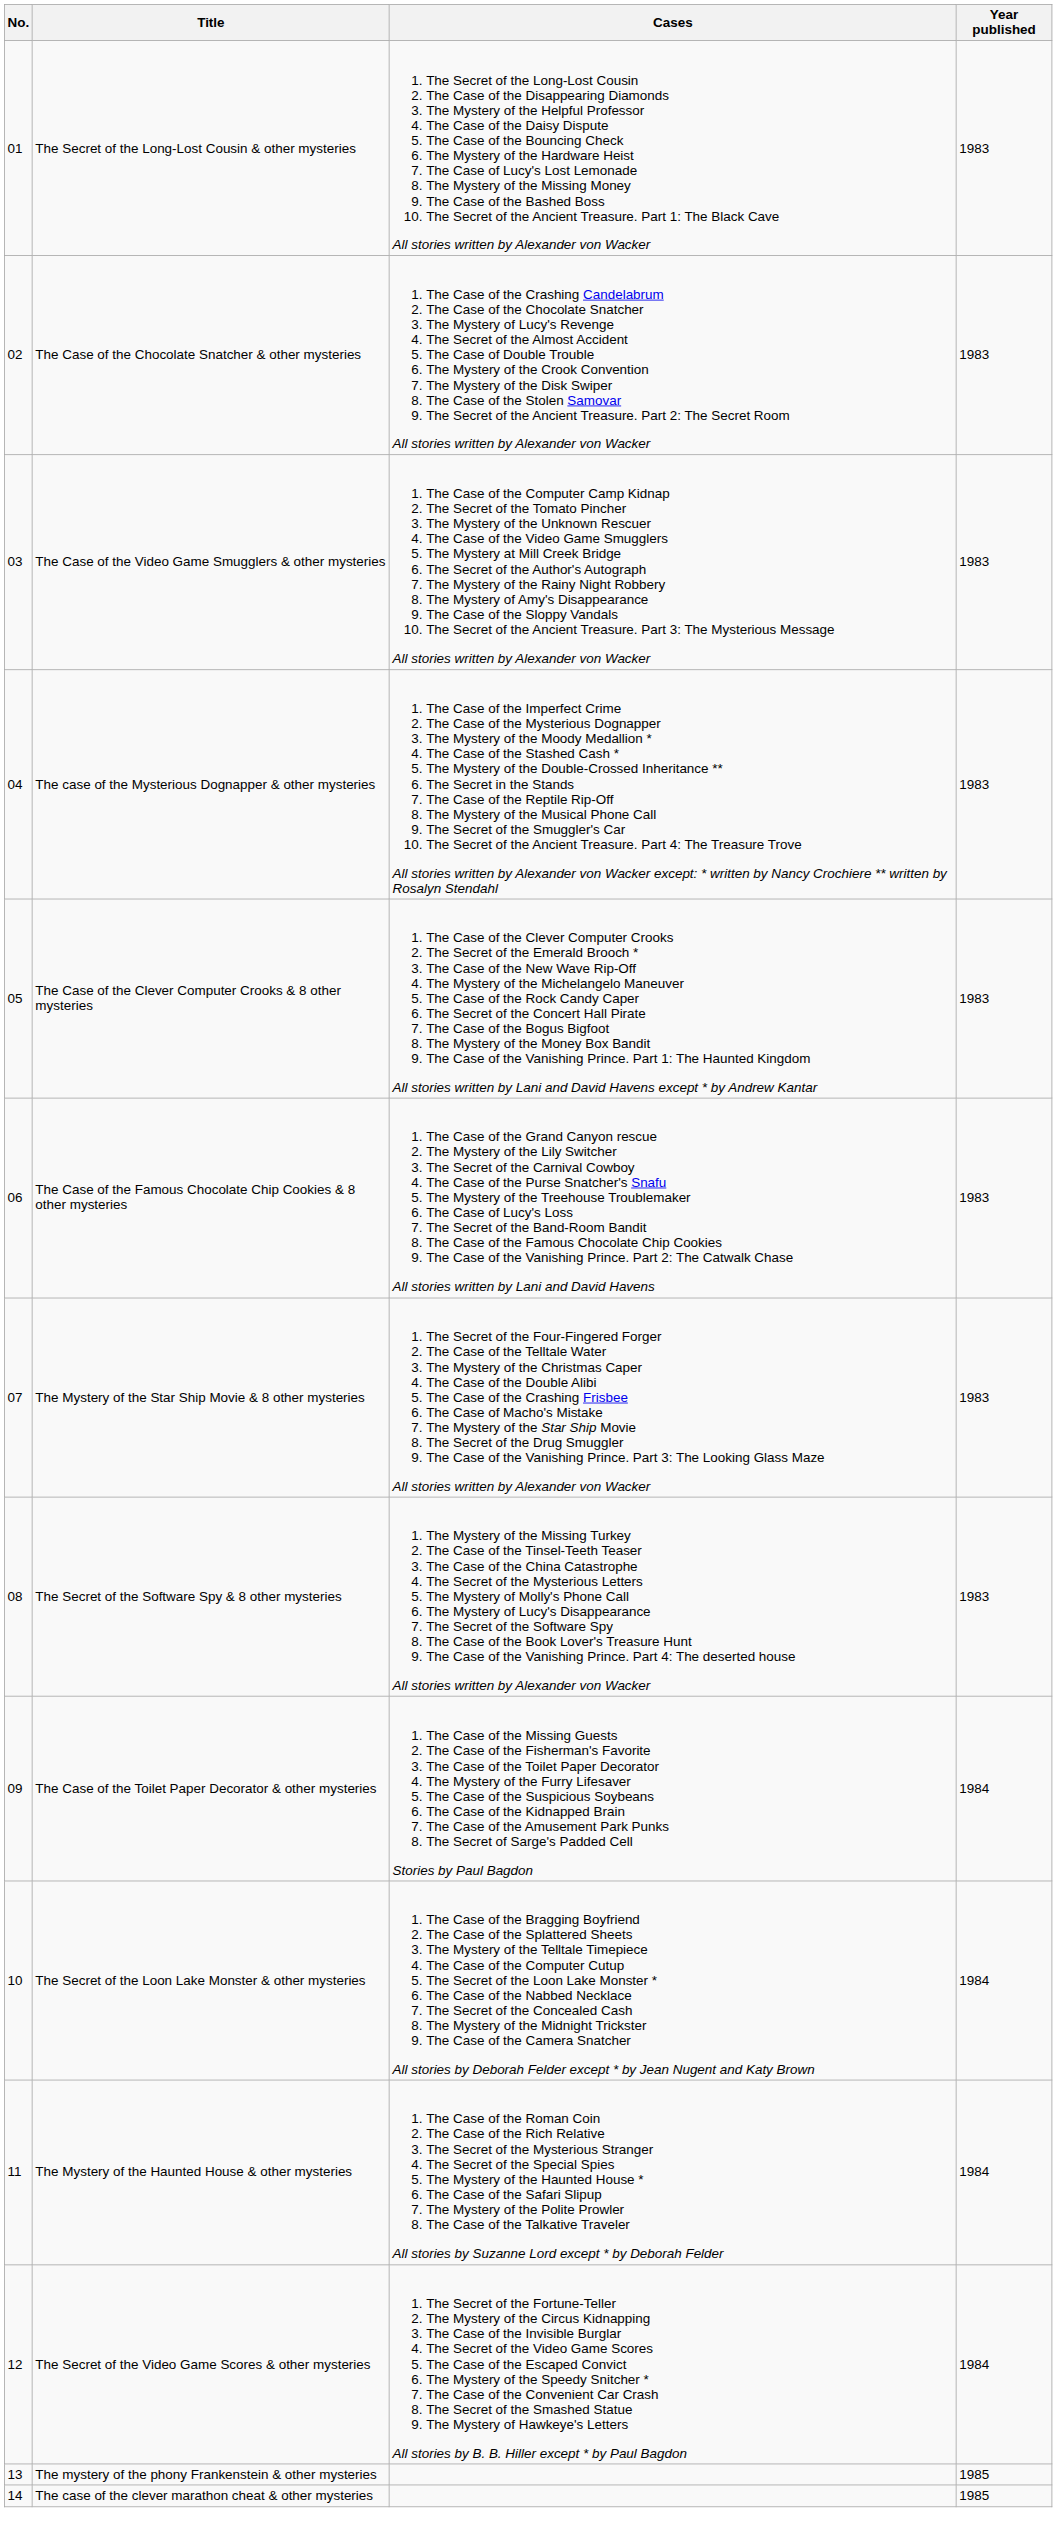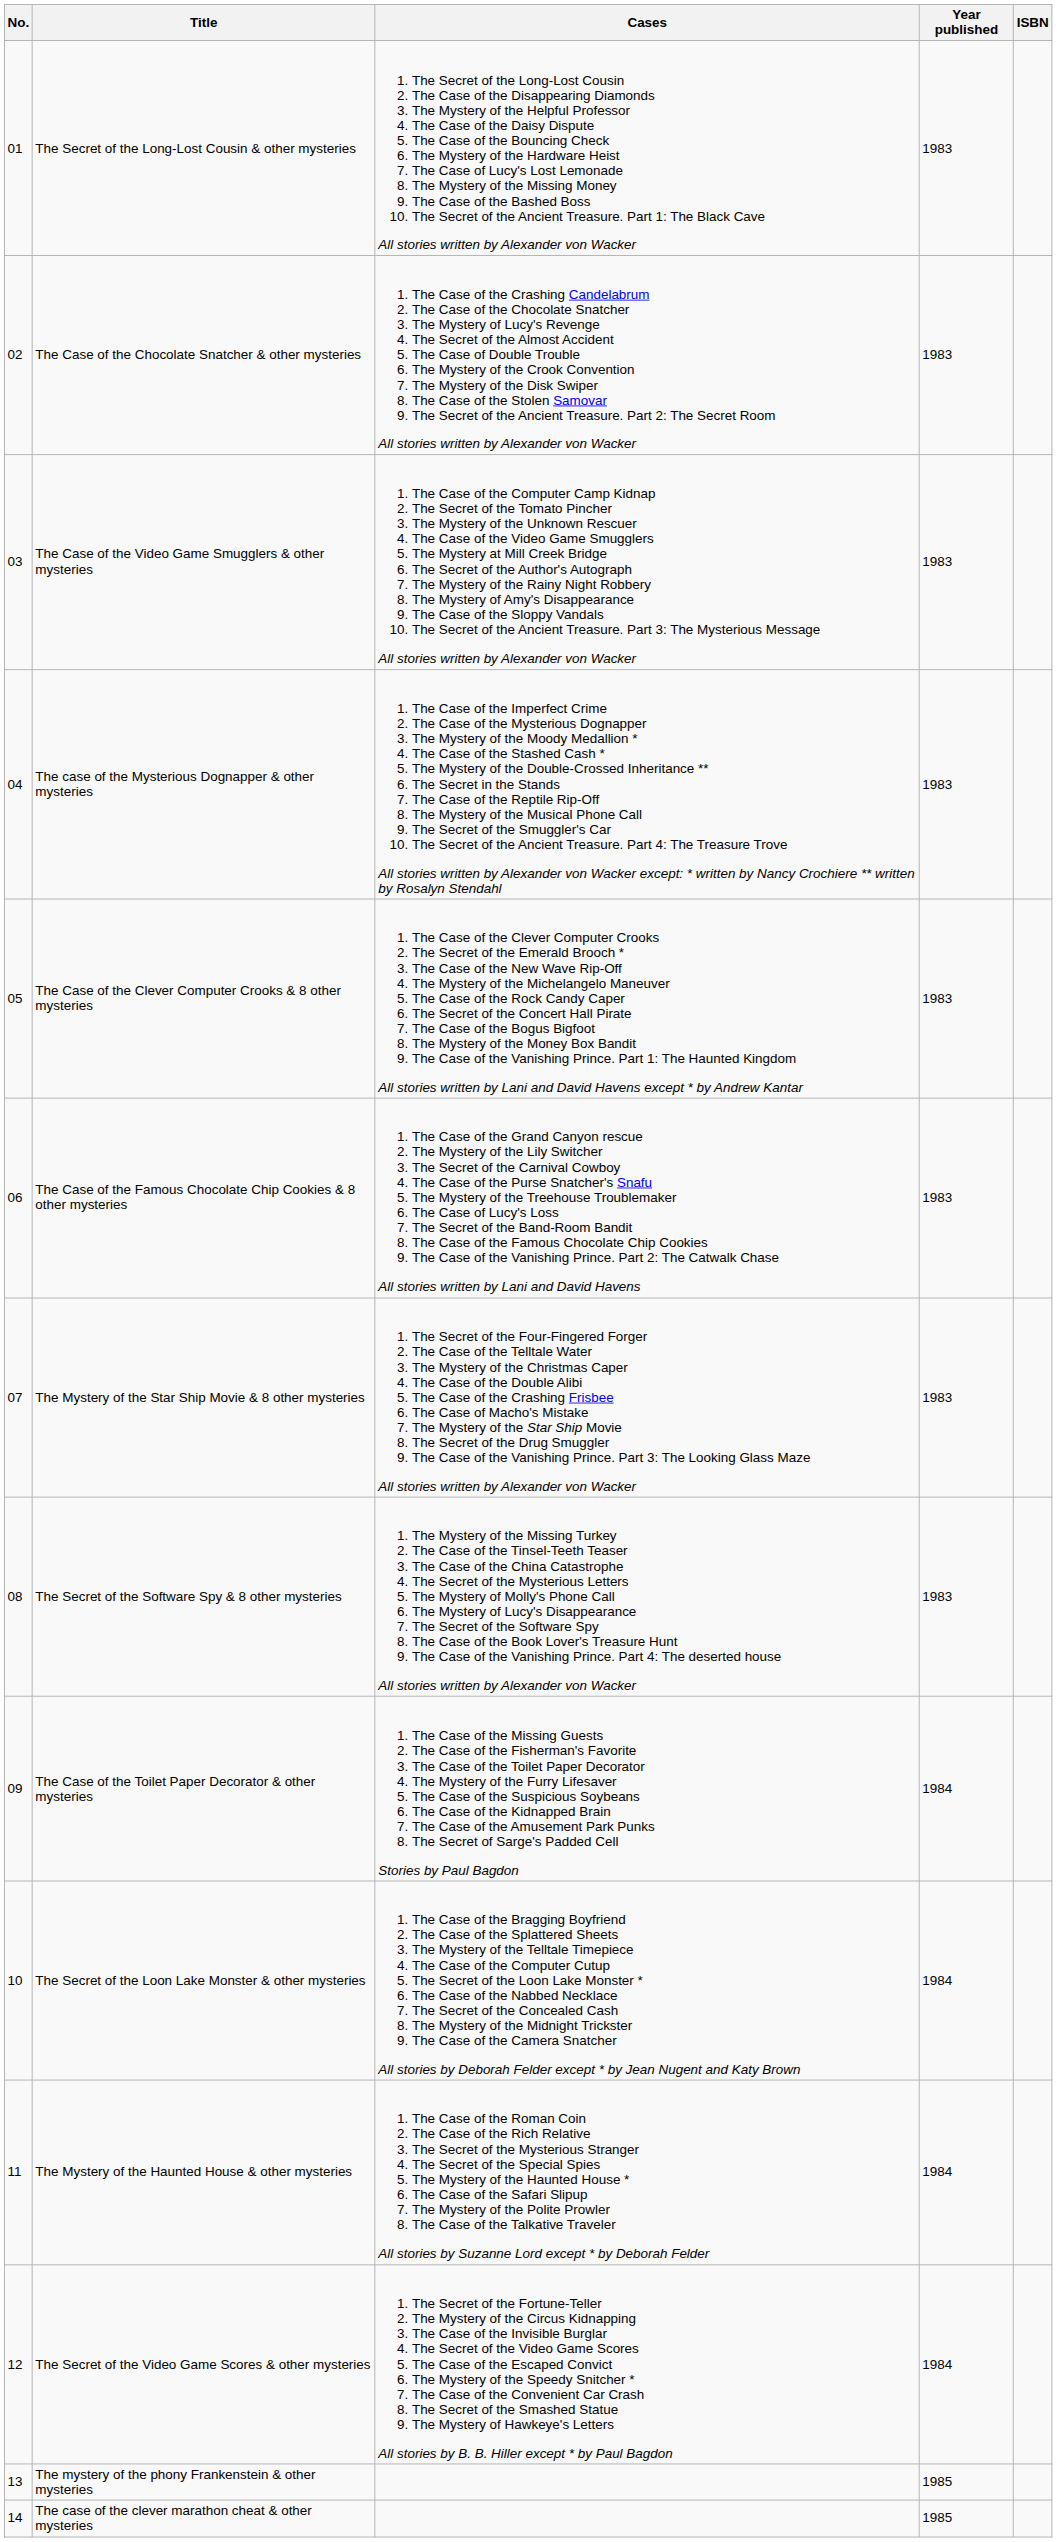+ column: (1033, 22)
